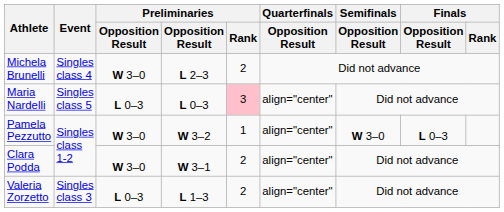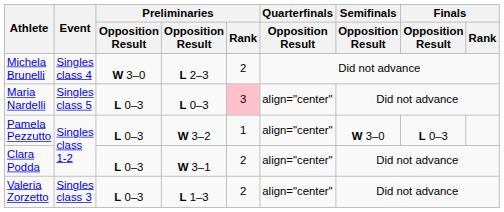(129, 136) W 3–0 -> (129, 136) L 0–3
(129, 167) W 3–0 -> (129, 167) L 0–3
